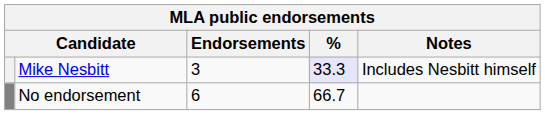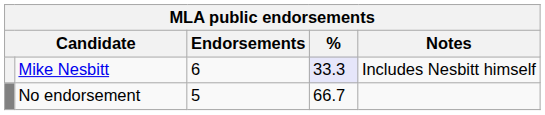(196, 69) 3 -> (196, 69) 6
(196, 95) 6 -> (196, 95) 5
